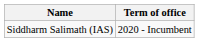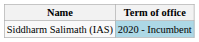(155, 29) no background -> (155, 29) lightblue background
